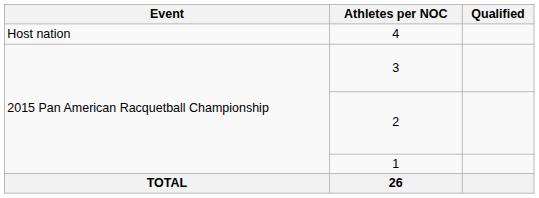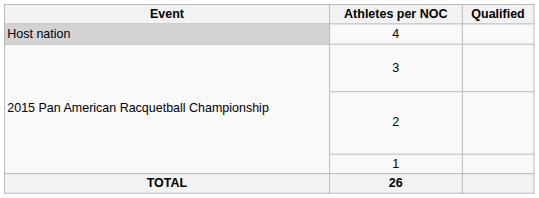(39, 34) no background -> (39, 34) lightgrey background
